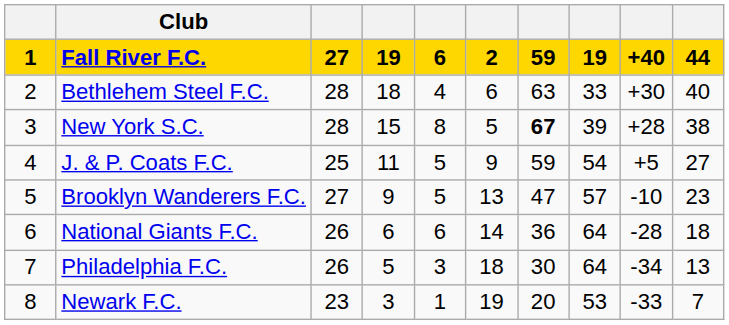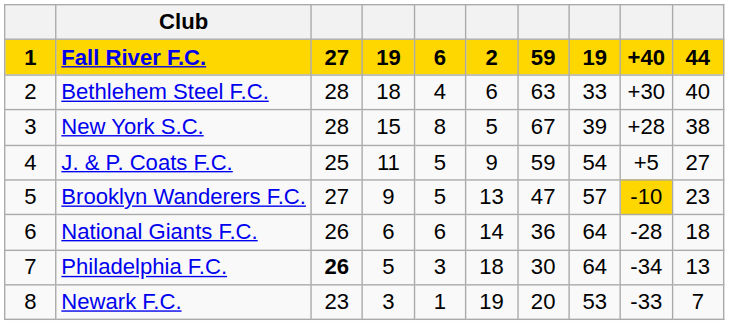(543, 127) bold -> (543, 127) normal
(646, 197) no background -> (646, 197) gold background
(337, 267) normal -> (337, 267) bold
